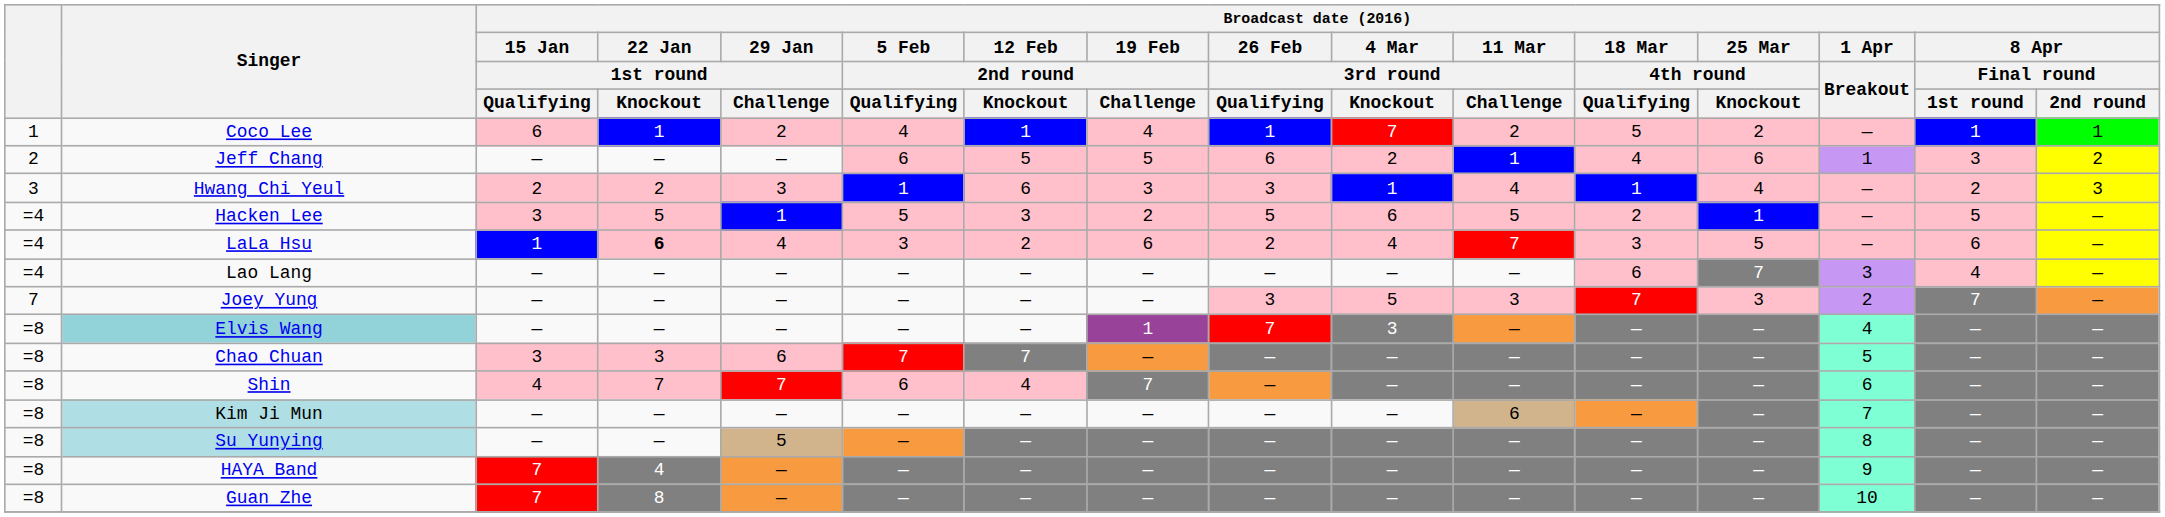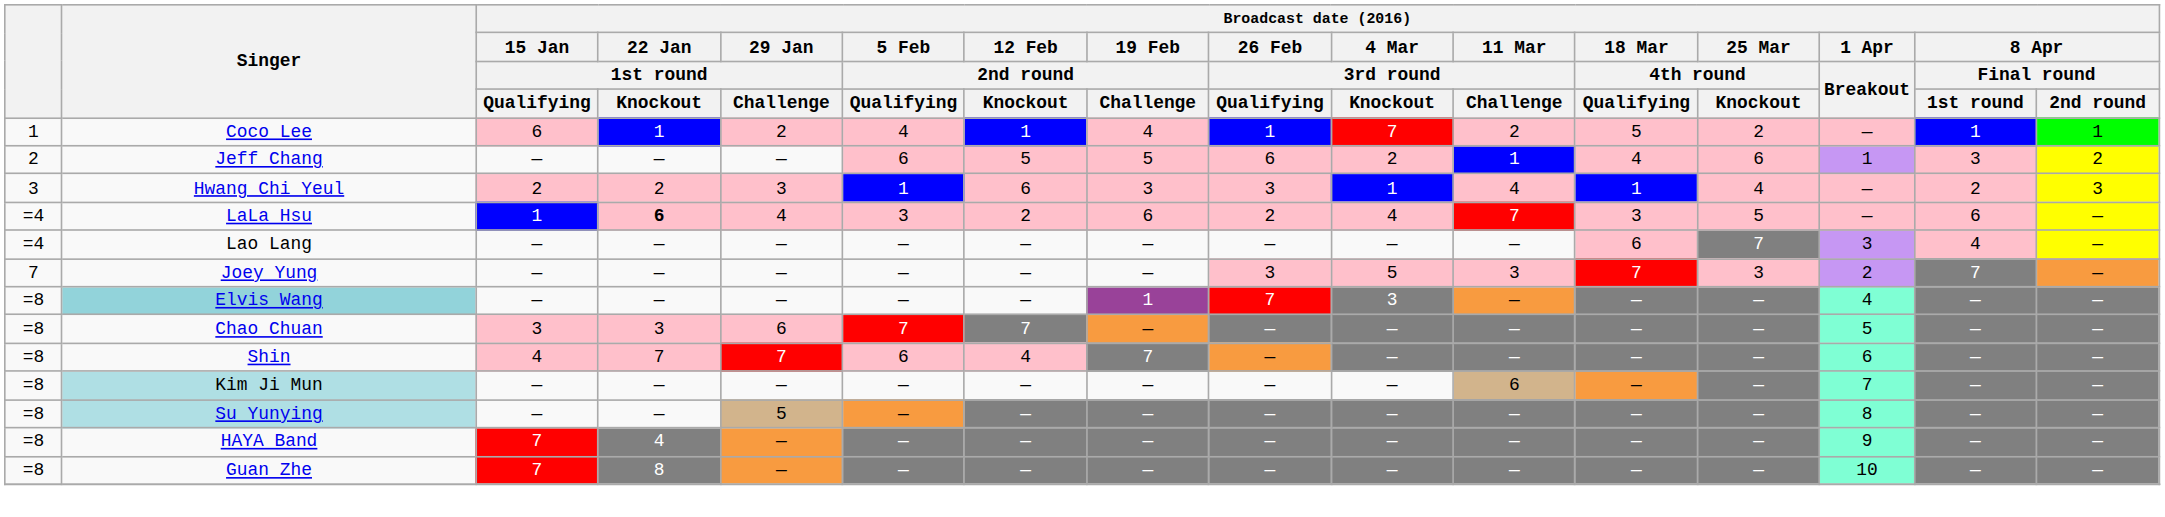- row: (269, 216)
